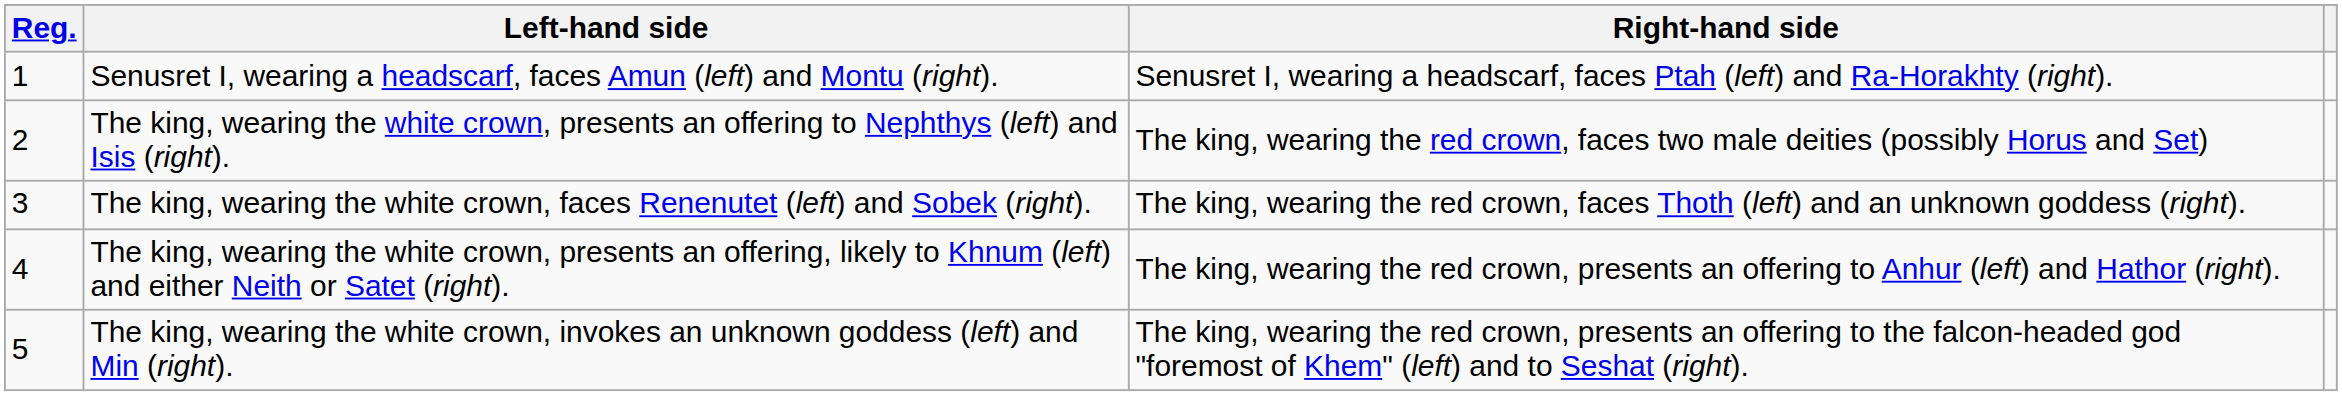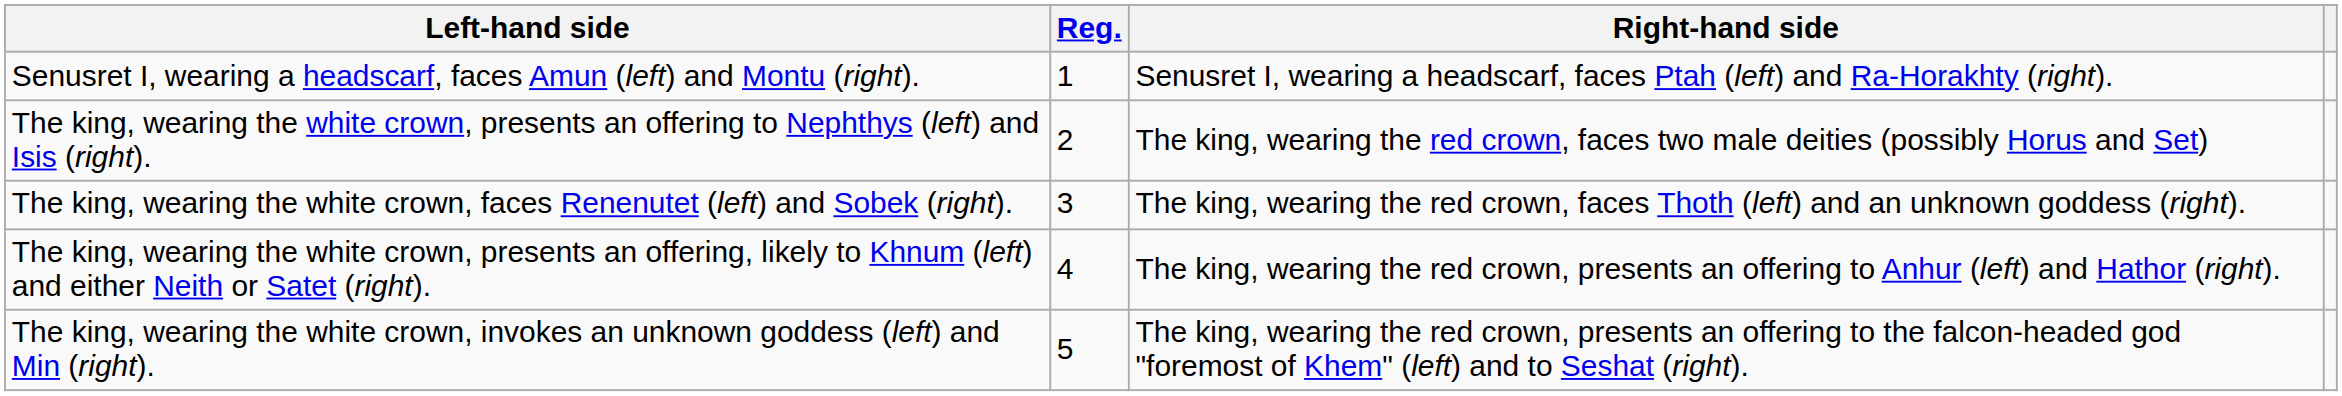columns swapped: (44, 28) <-> (606, 28)
